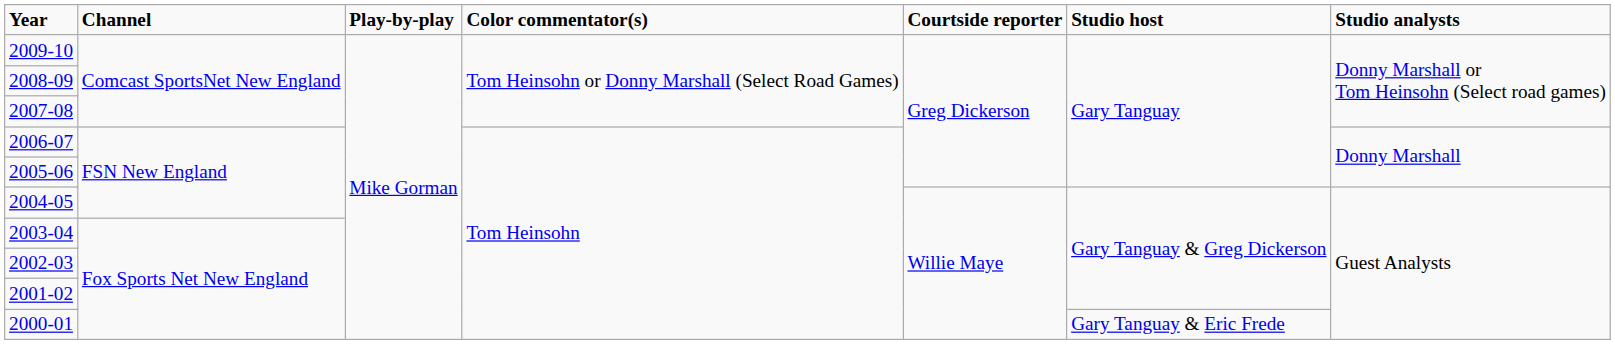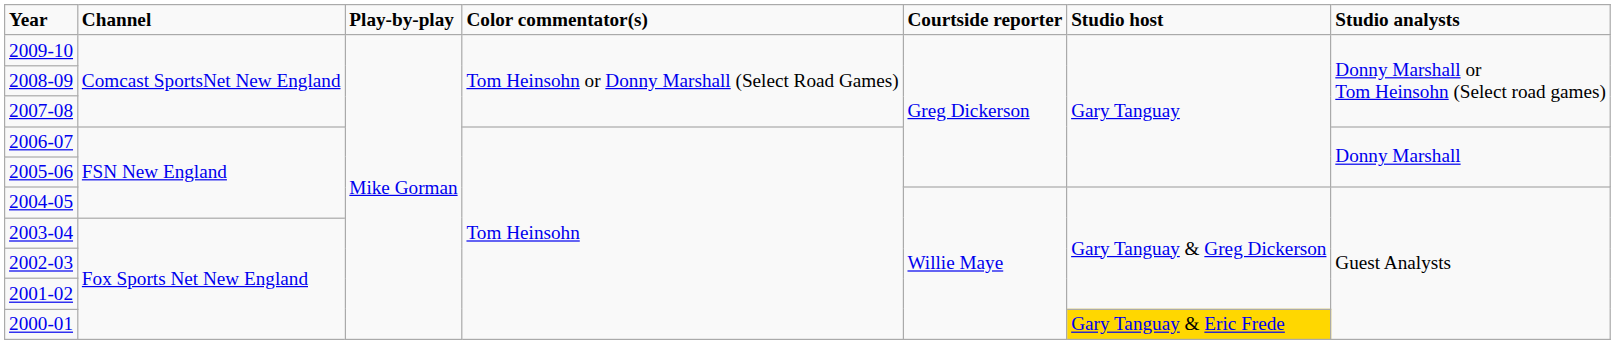(1178, 324) no background -> (1178, 324) gold background
